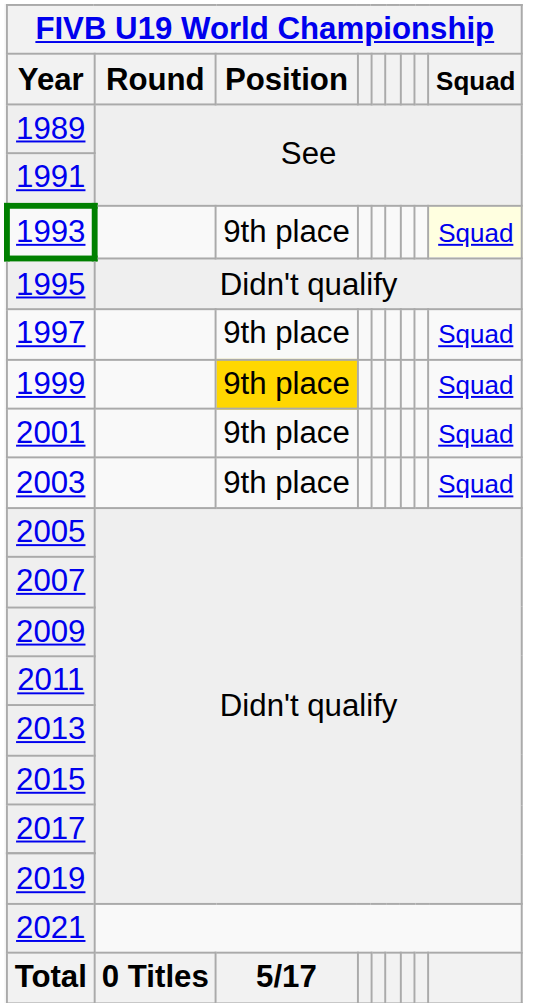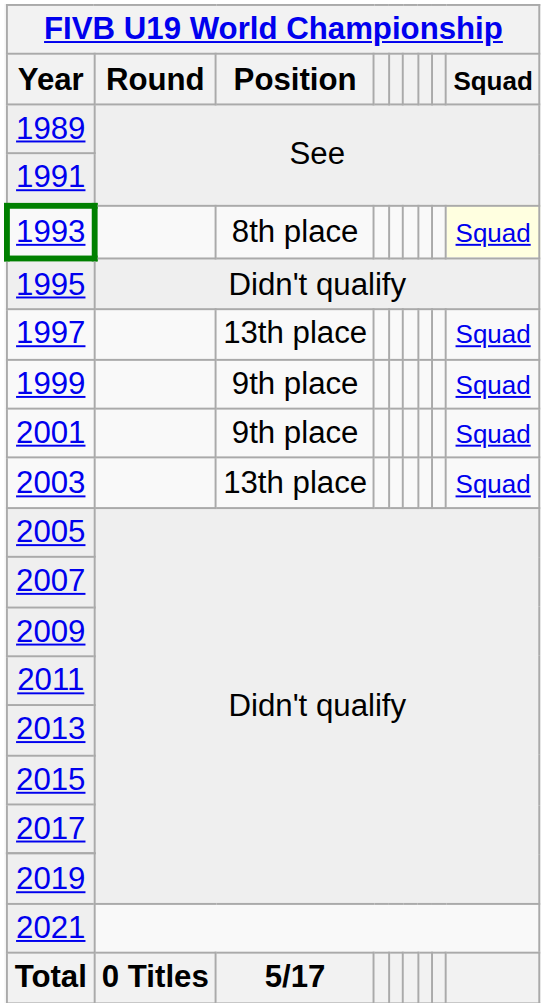(286, 231) 9th place -> (295, 231) 8th place
(286, 333) 9th place -> (295, 333) 13th place
(286, 383) gold background -> (295, 383) no background
(286, 482) 9th place -> (295, 482) 13th place
